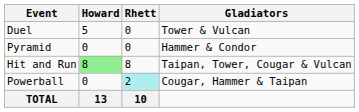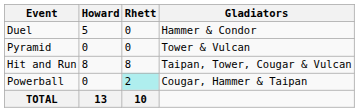(206, 30) Tower & Vulcan -> (209, 30) Hammer & Condor
(209, 47) Hammer & Condor -> (206, 47) Tower & Vulcan
(85, 64) lightgreen background -> (85, 64) no background
